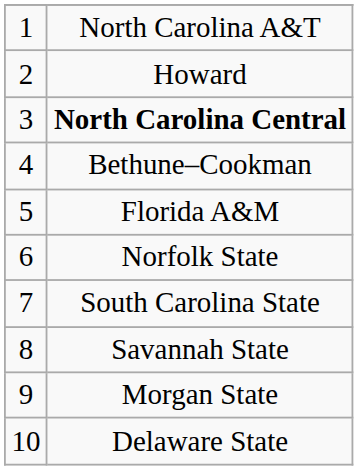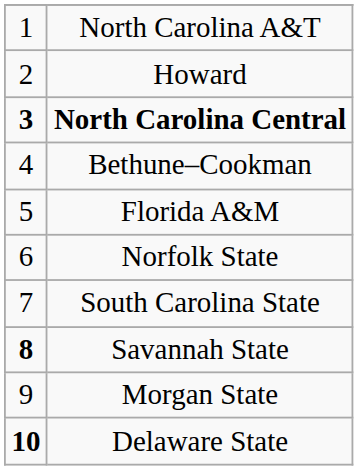(26, 119) normal -> (26, 119) bold
(26, 348) normal -> (26, 348) bold
(26, 440) normal -> (26, 440) bold
